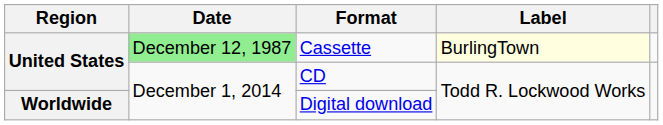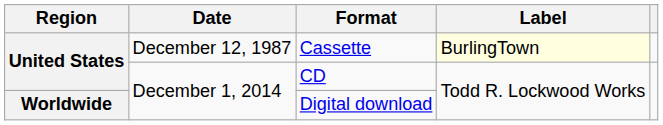(212, 47) lightgreen background -> (212, 47) no background
